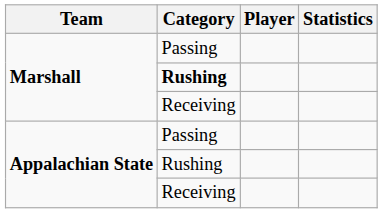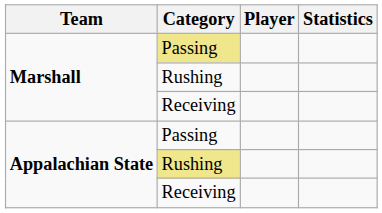(189, 48) no background -> (189, 48) khaki background
(194, 77) bold -> (192, 77) normal
(192, 163) no background -> (192, 163) khaki background
